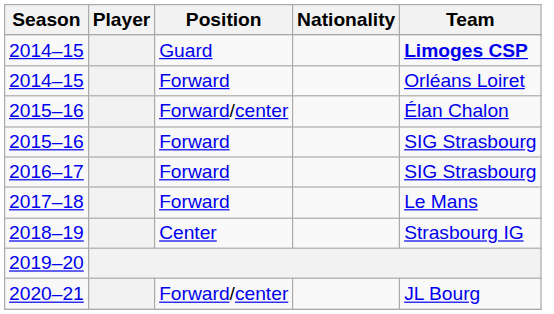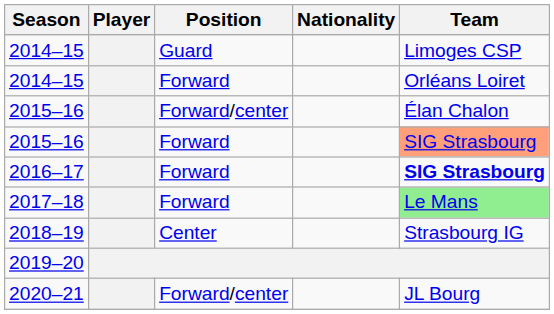(466, 50) bold -> (463, 50) normal
(470, 141) no background -> (470, 141) lightsalmon background
(470, 171) normal -> (475, 171) bold
(441, 202) no background -> (441, 202) lightgreen background
